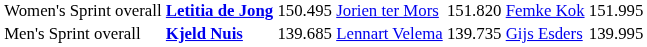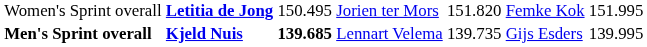(72, 33) normal -> (78, 33) bold
(305, 33) normal -> (305, 33) bold
